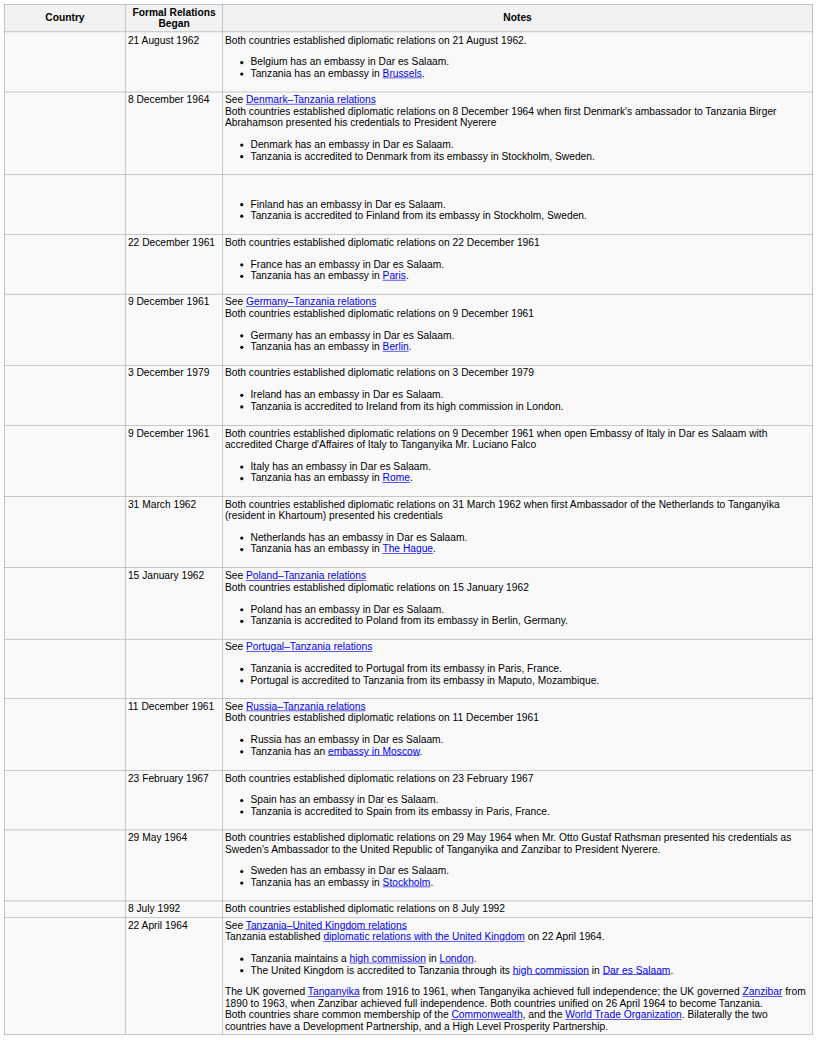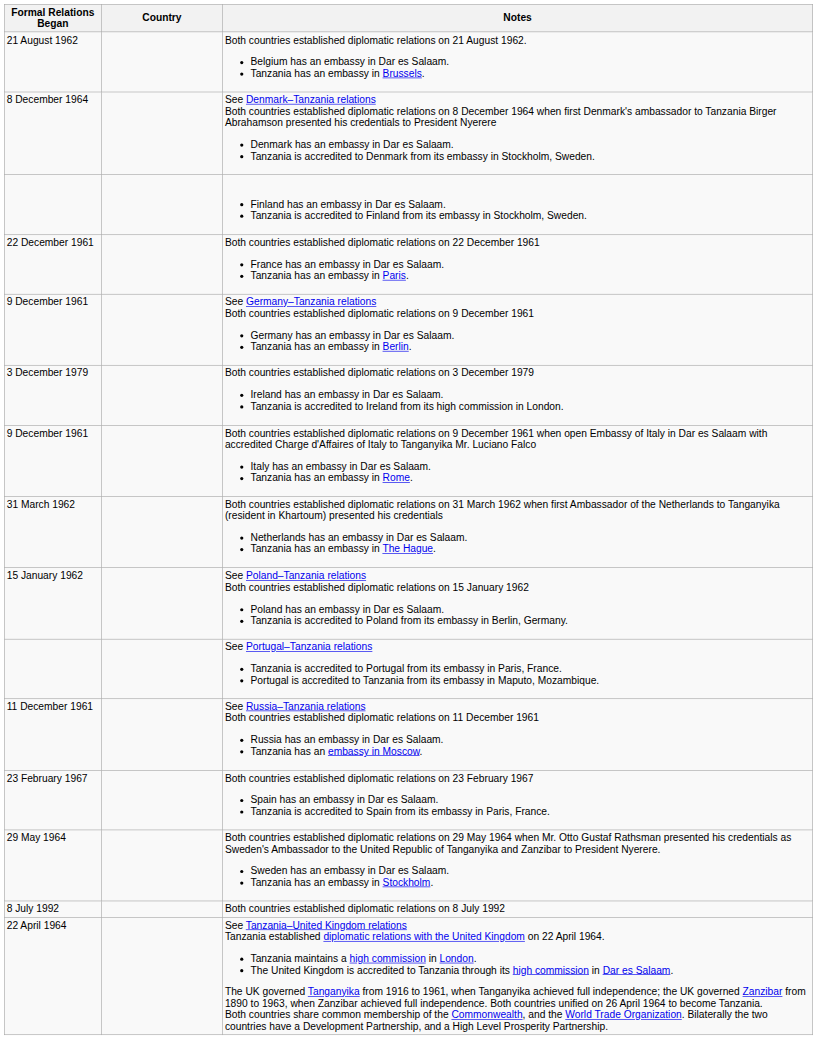columns swapped: (65, 18) <-> (174, 18)
